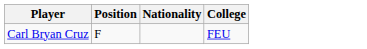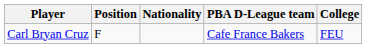+ column: (261, 14)
